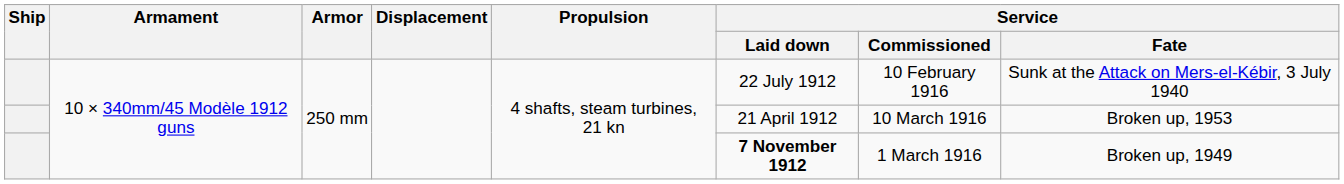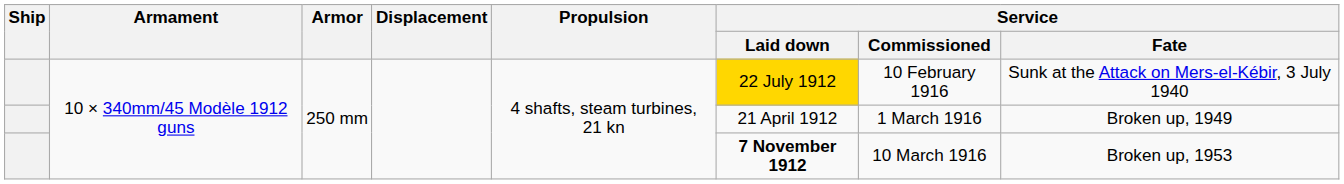(787, 82) no background -> (787, 82) gold background
(929, 118) 10 March 1916 -> (929, 118) 1 March 1916
(1170, 118) Broken up, 1953 -> (1170, 118) Broken up, 1949
(929, 155) 1 March 1916 -> (929, 155) 10 March 1916
(1170, 155) Broken up, 1949 -> (1170, 155) Broken up, 1953
